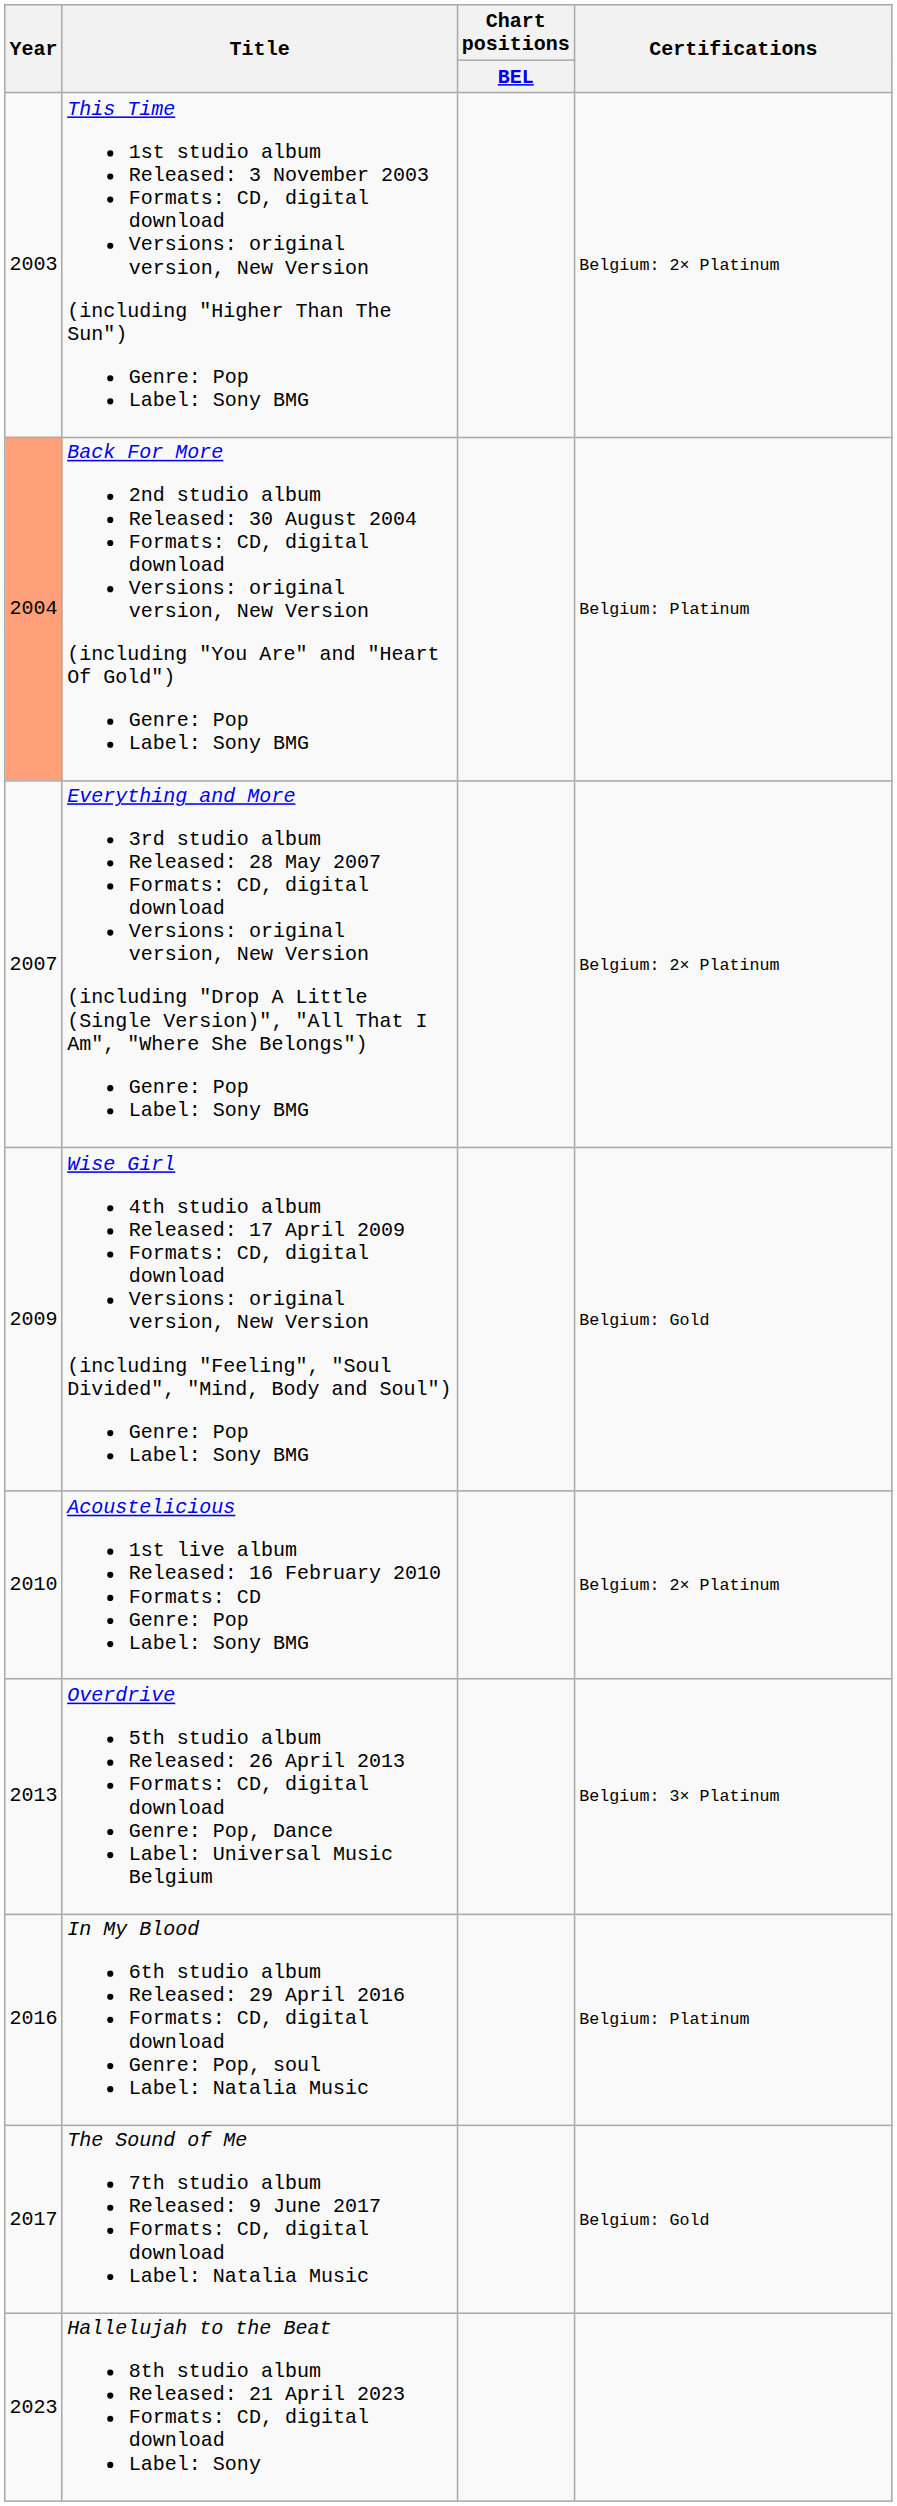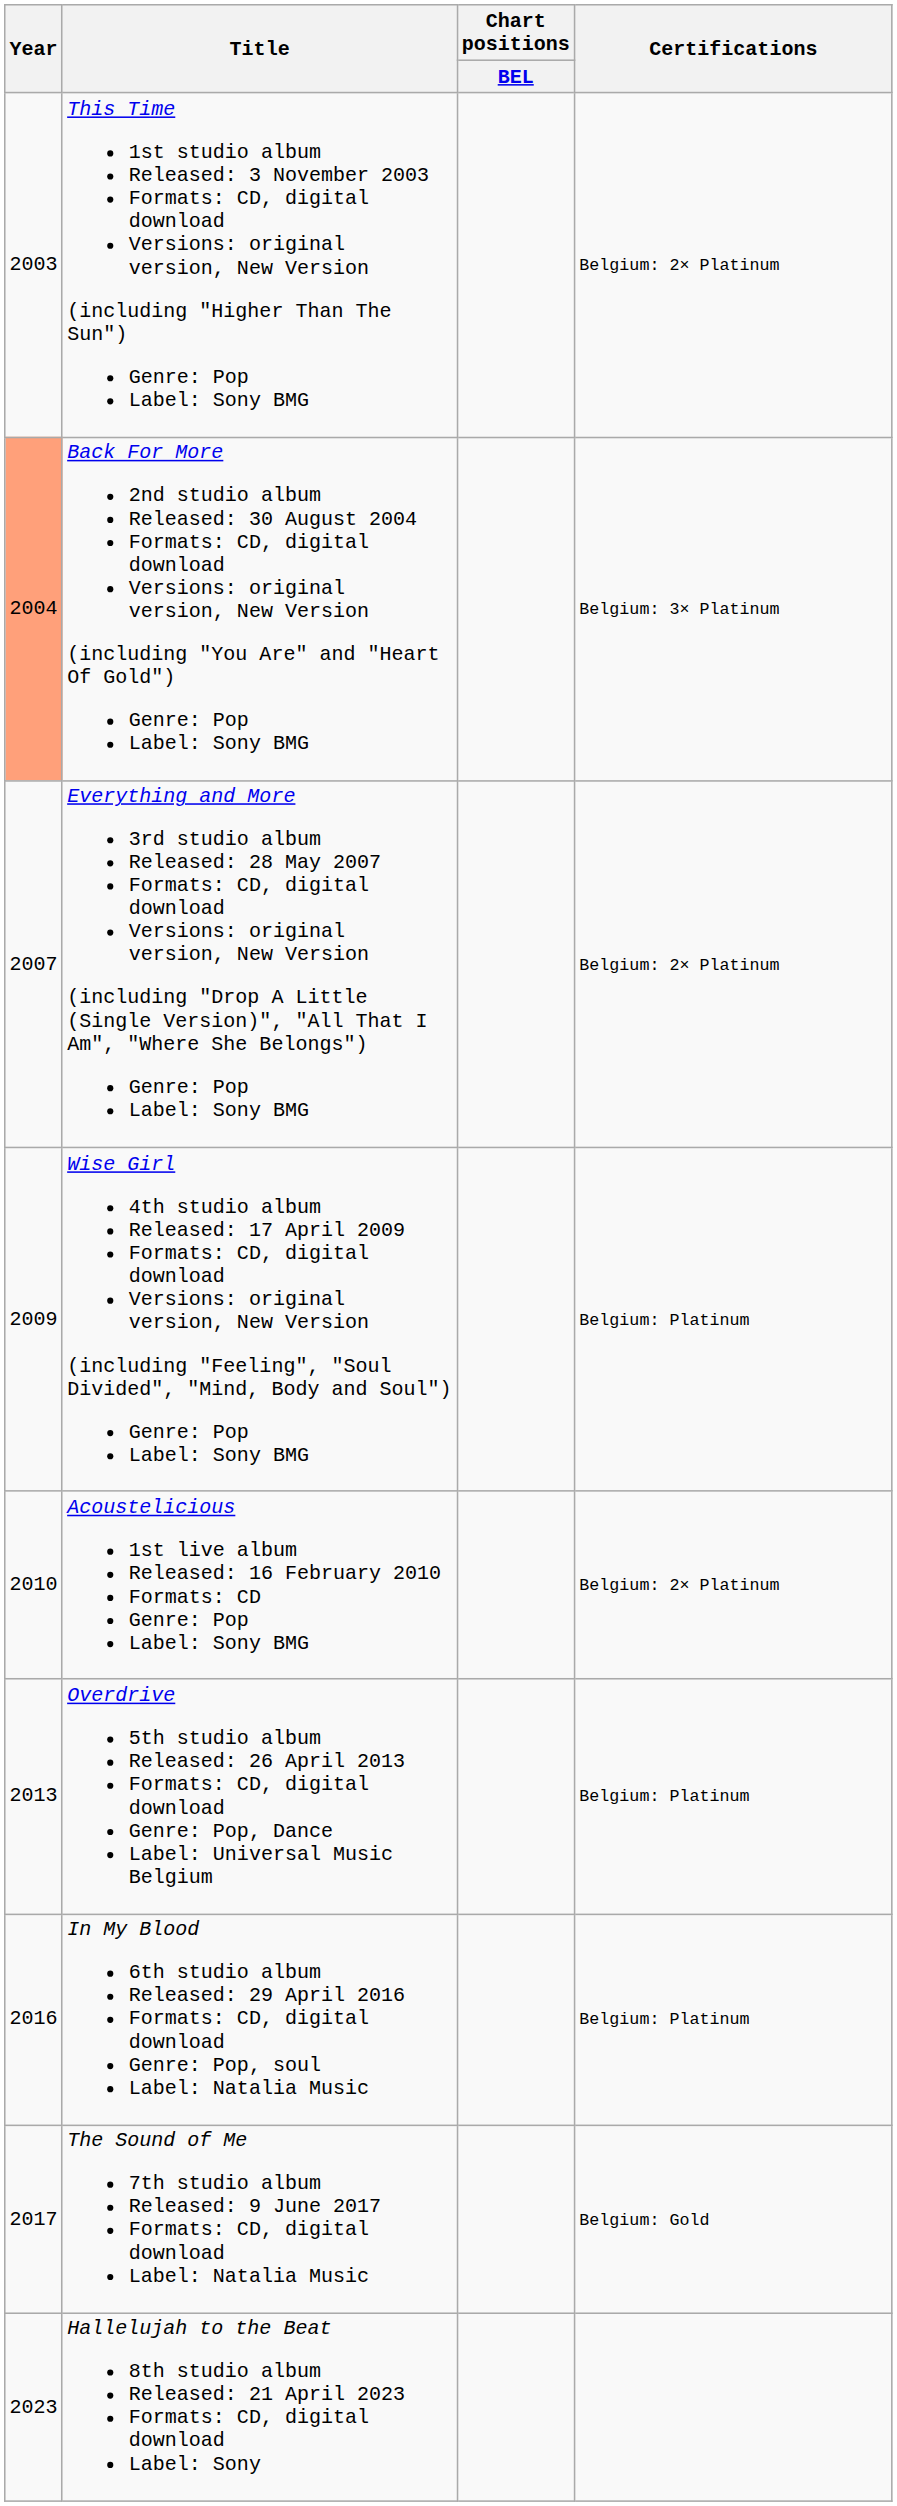(664, 609) Belgium: Platinum -> (679, 609) Belgium: 3× Platinum
(644, 1320) Belgium: Gold -> (664, 1320) Belgium: Platinum
(679, 1797) Belgium: 3× Platinum -> (664, 1797) Belgium: Platinum
